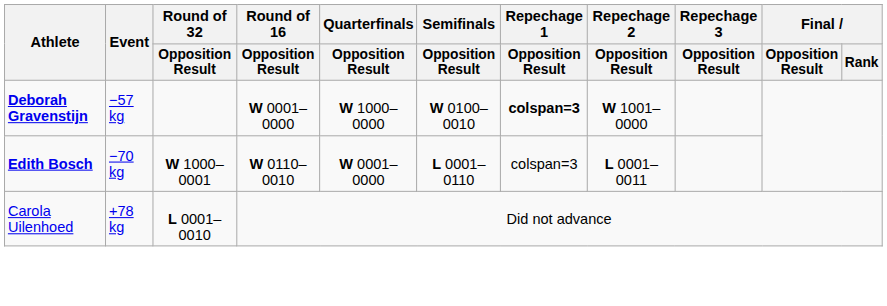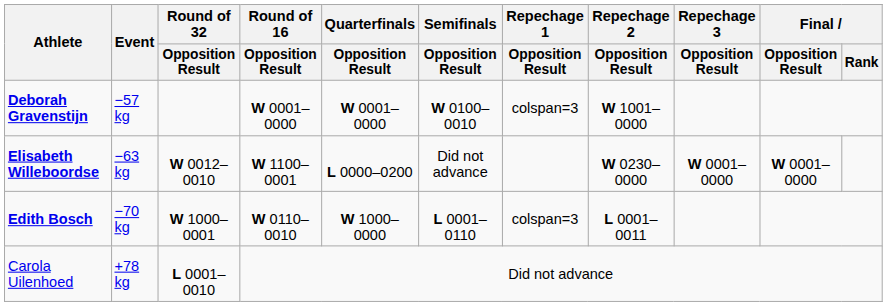(368, 117) W 1000–0000 -> (370, 117) W 0001–0000
(544, 109) bold -> (545, 109) normal
+ row: (53, 164)
(368, 172) W 0001–0000 -> (370, 227) W 1000–0000
